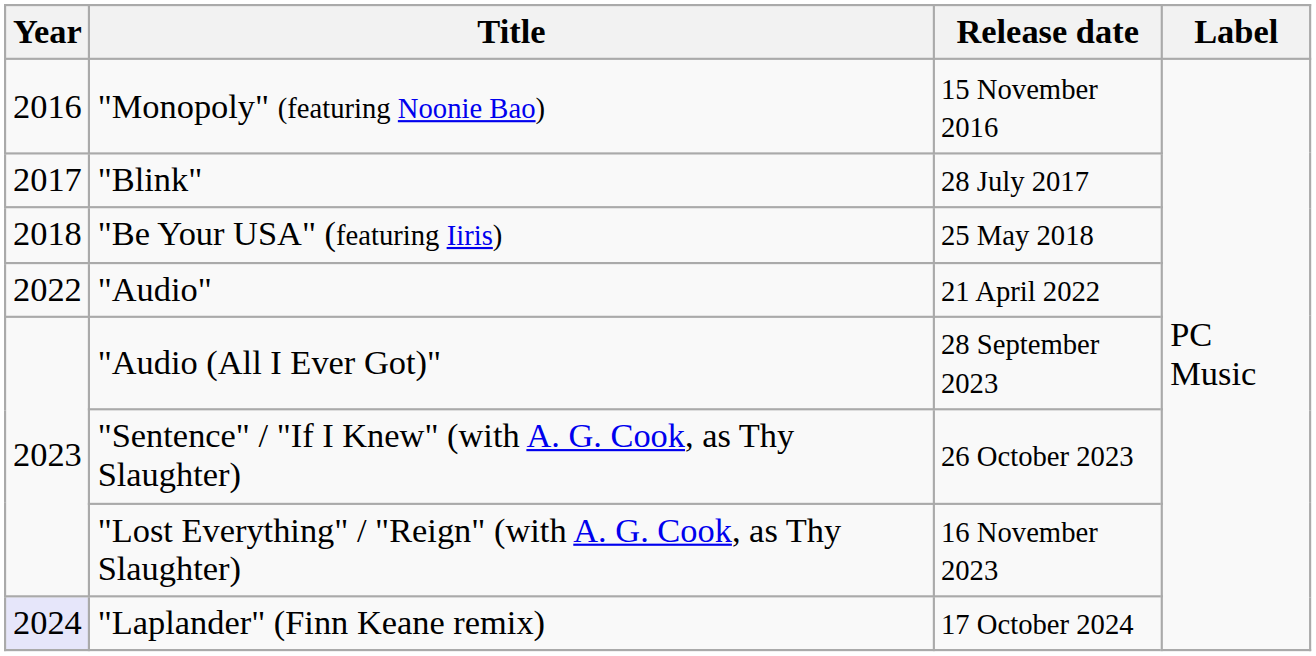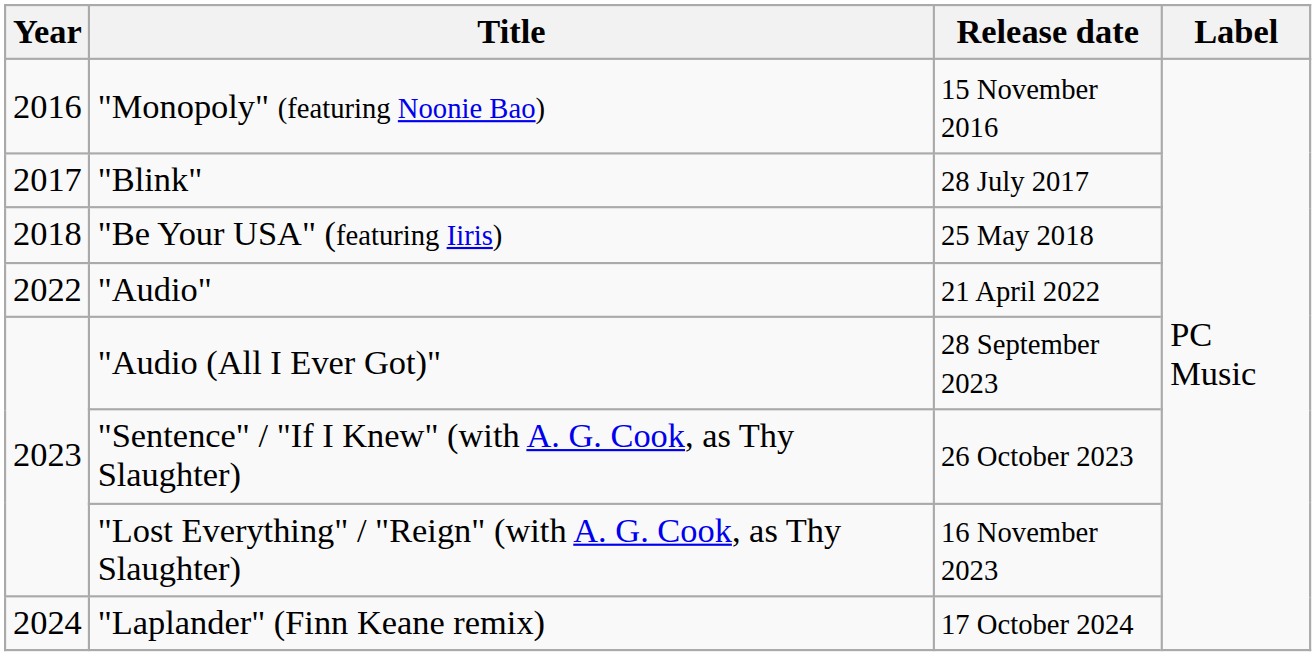(47, 623) lavender background -> (47, 623) no background
